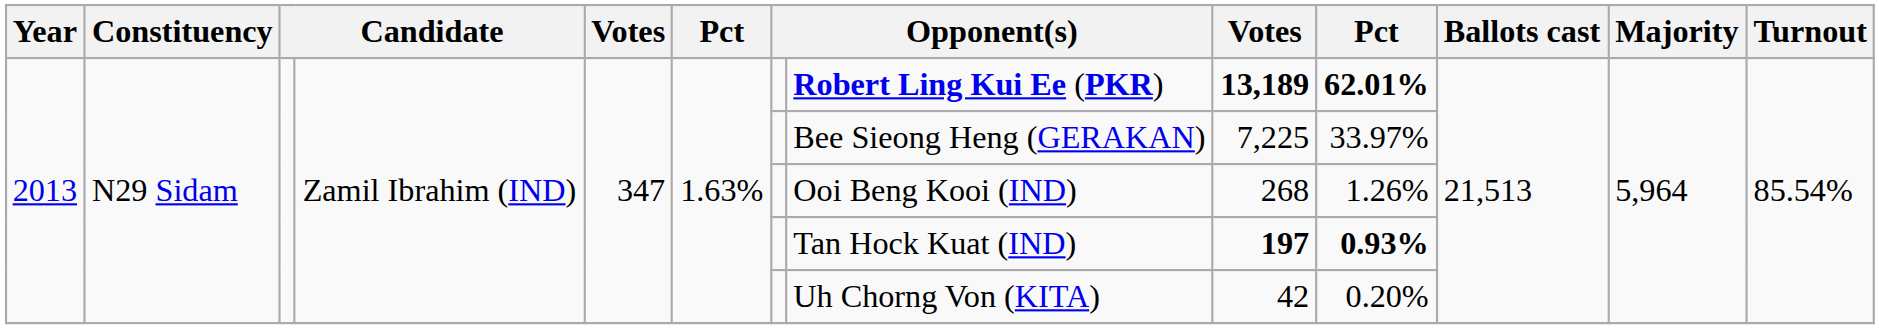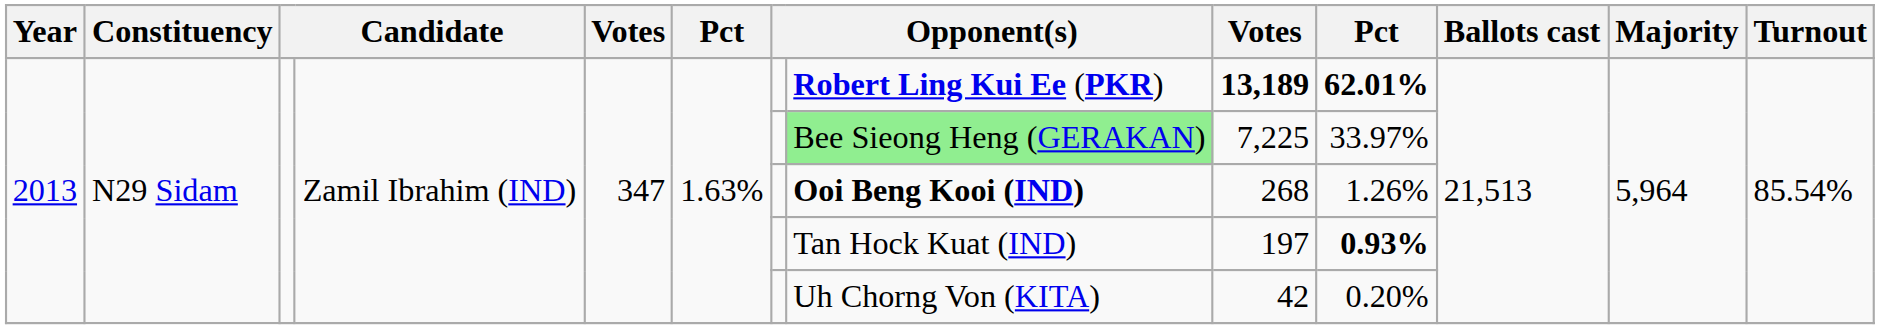(999, 137) no background -> (999, 137) lightgreen background
(935, 190) normal -> (939, 190) bold
(1285, 243) bold -> (1285, 243) normal
